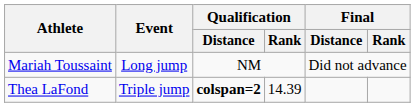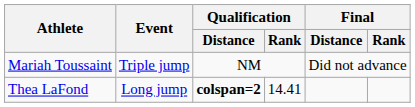(154, 65) Long jump -> (154, 65) Triple jump
(154, 90) Triple jump -> (154, 90) Long jump
(285, 90) 14.39 -> (285, 90) 14.41
